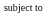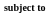(23, 8) normal -> (25, 8) bold
